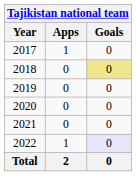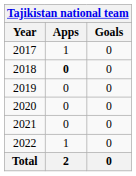(66, 69) normal -> (66, 69) bold
(109, 69) khaki background -> (109, 69) no background
(109, 143) lavender background -> (109, 143) no background
